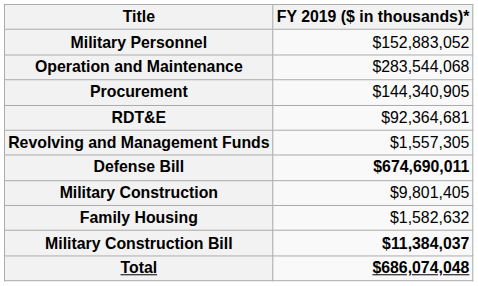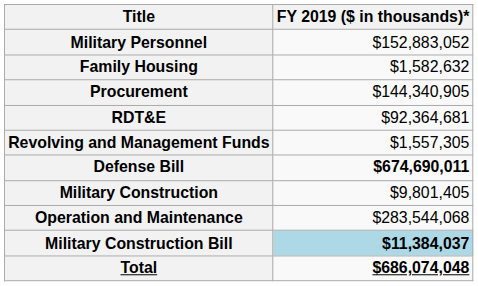rows swapped: (139, 67) <-> (139, 218)
(426, 243) no background -> (426, 243) lightblue background
